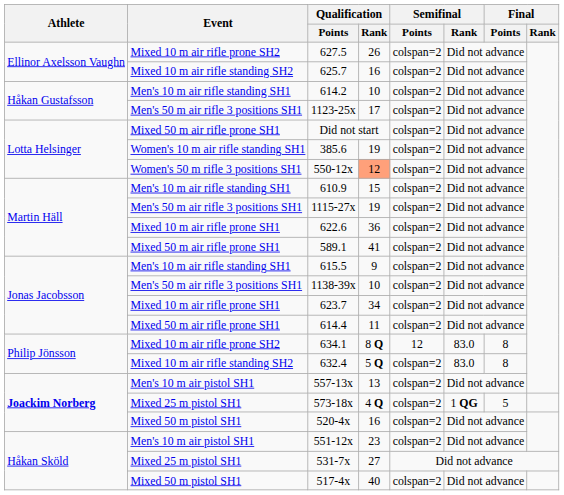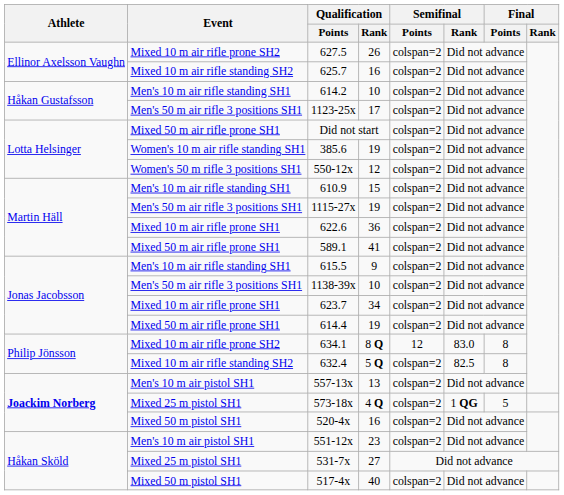(374, 169) lightsalmon background -> (374, 169) no background
(374, 325) 11 -> (374, 325) 19
(464, 364) 83.0 -> (464, 364) 82.5
